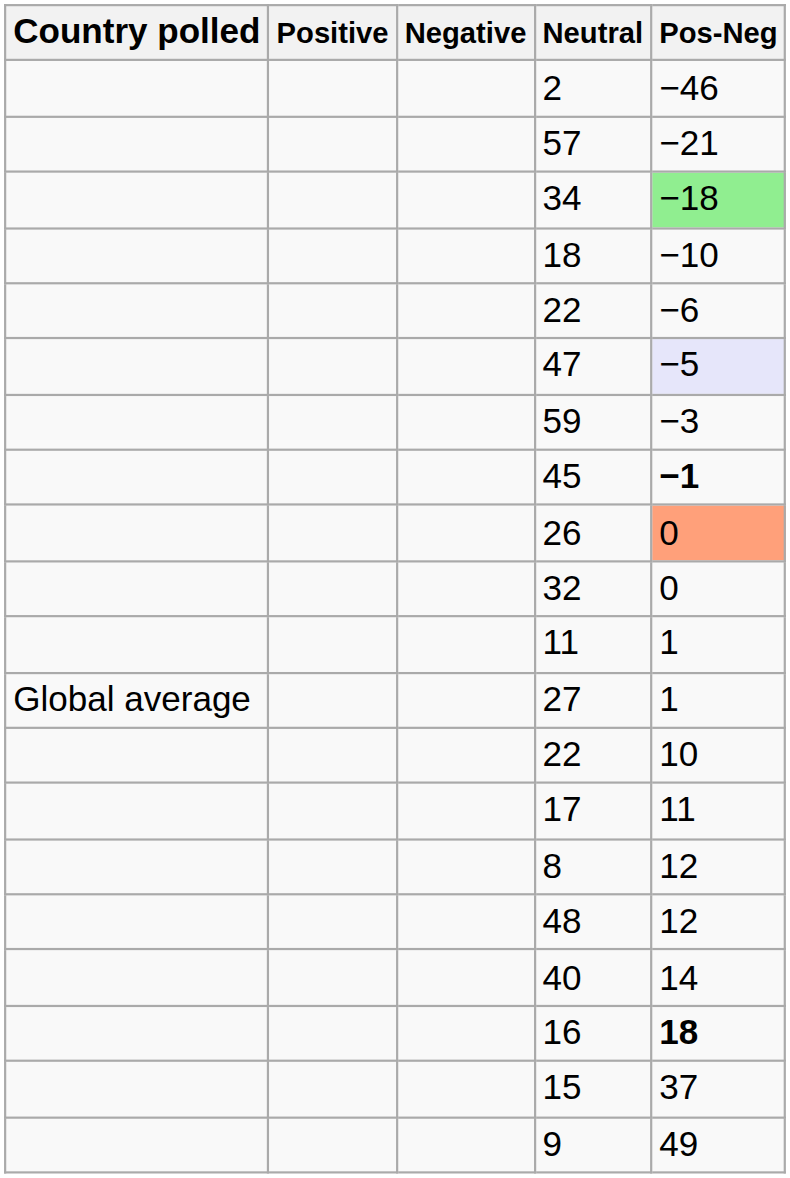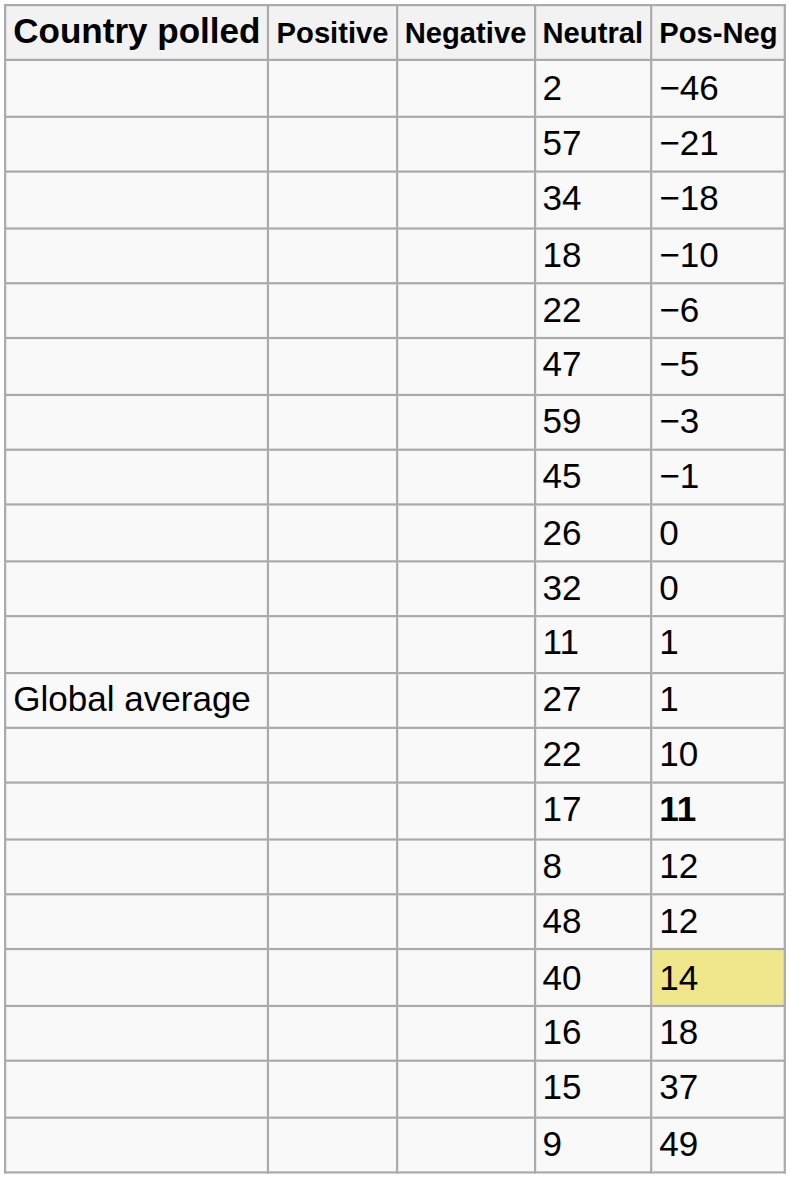(689, 199) lightgreen background -> (689, 199) no background
(679, 365) lavender background -> (679, 365) no background
(679, 476) bold -> (679, 476) normal
(669, 532) lightsalmon background -> (669, 532) no background
(677, 810) normal -> (678, 810) bold
(679, 977) no background -> (679, 977) khaki background
(679, 1032) bold -> (679, 1032) normal
